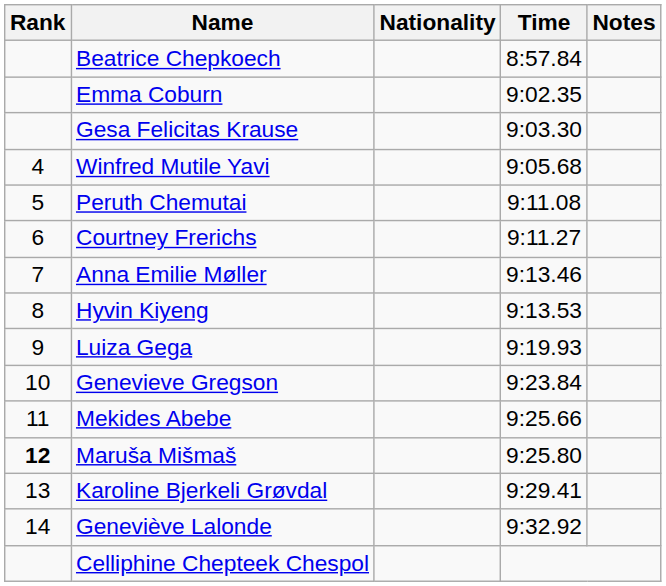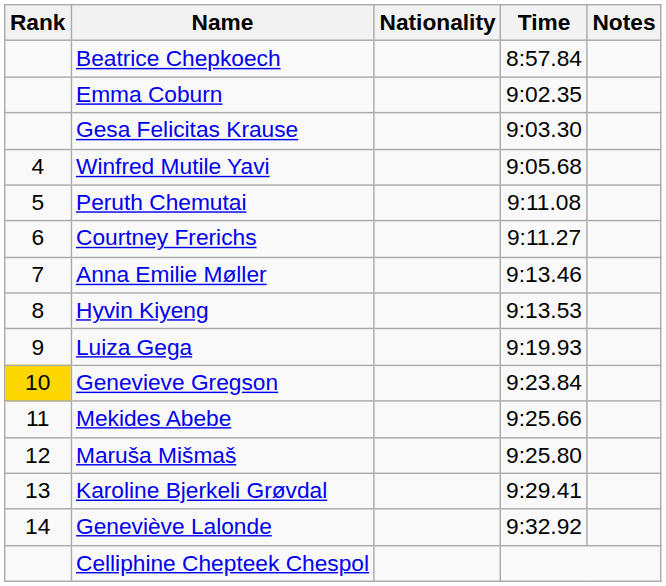(38, 382) no background -> (38, 382) gold background
(38, 454) bold -> (38, 454) normal
